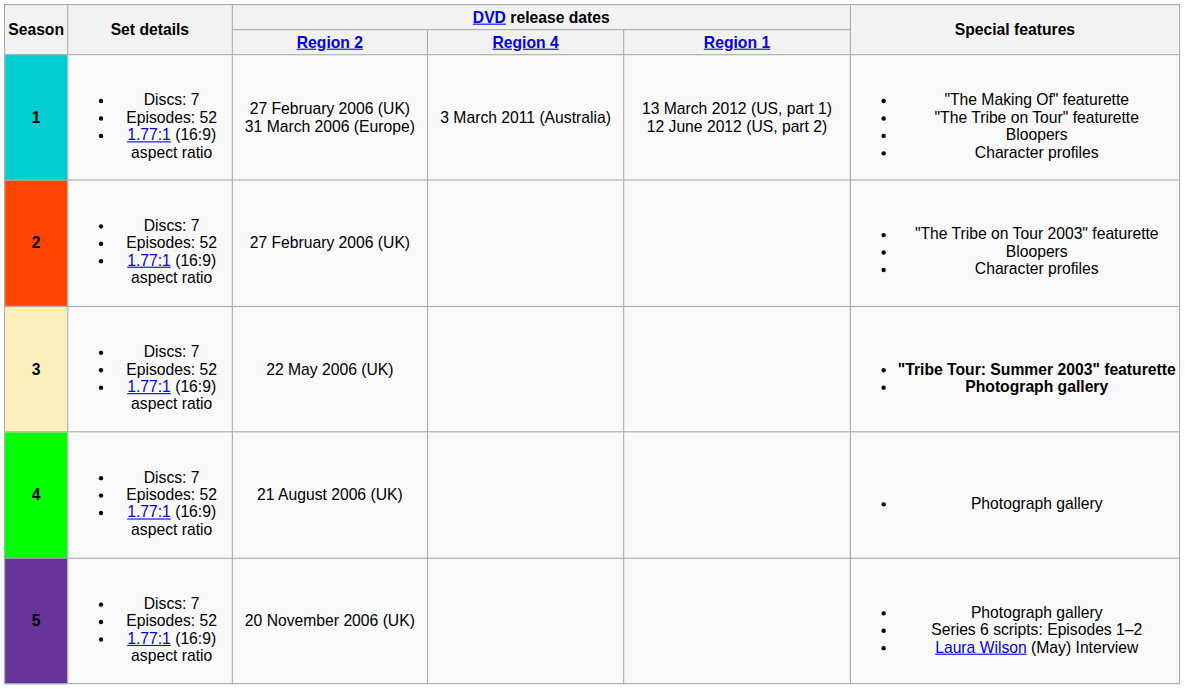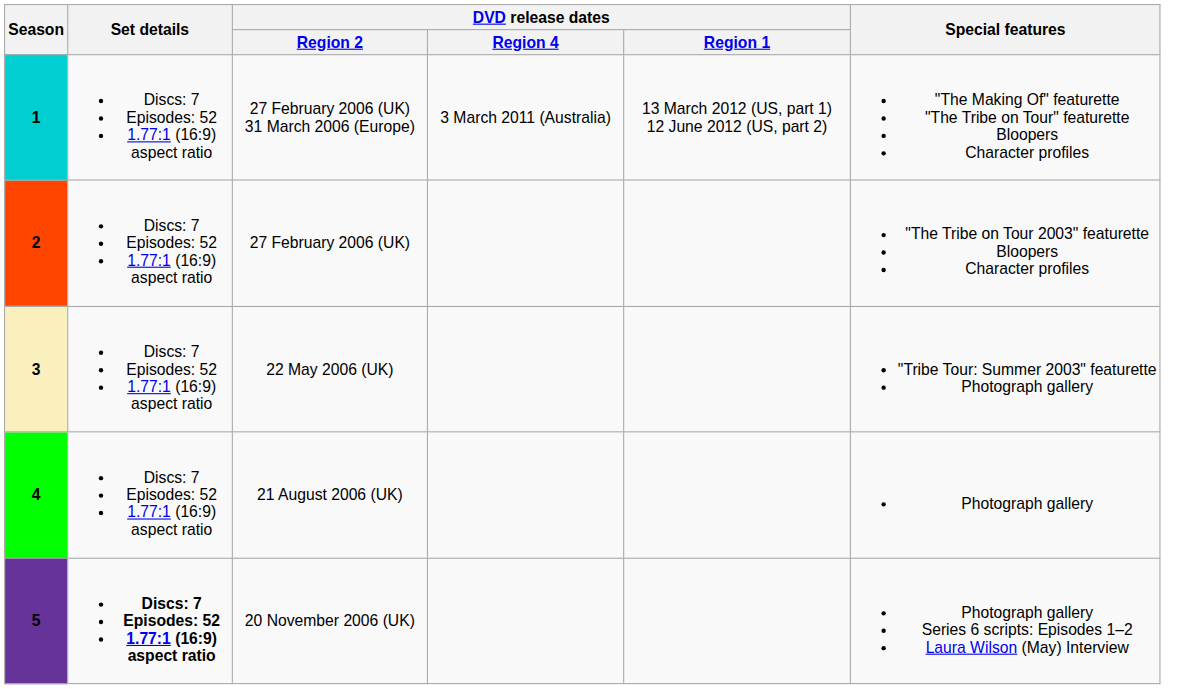(1015, 378) bold -> (1005, 378) normal
(150, 630) normal -> (150, 630) bold
